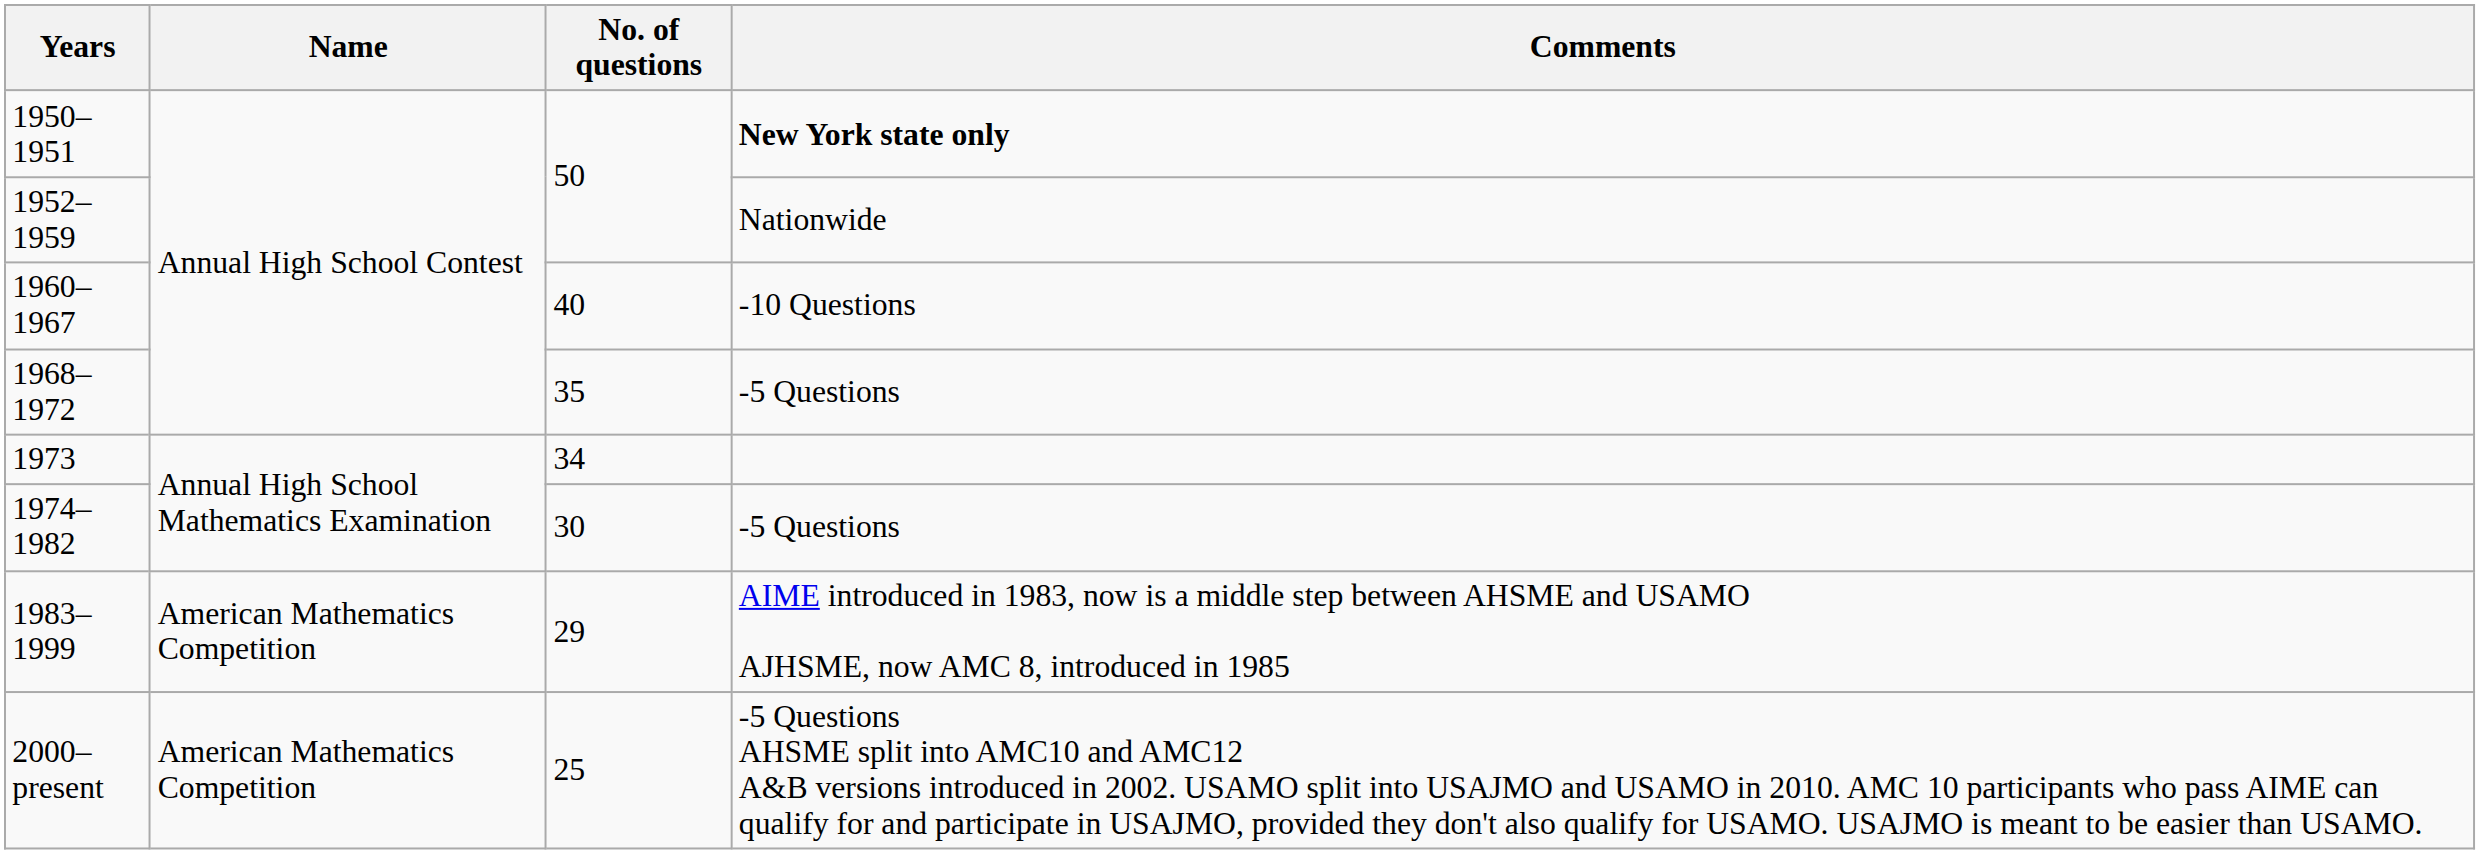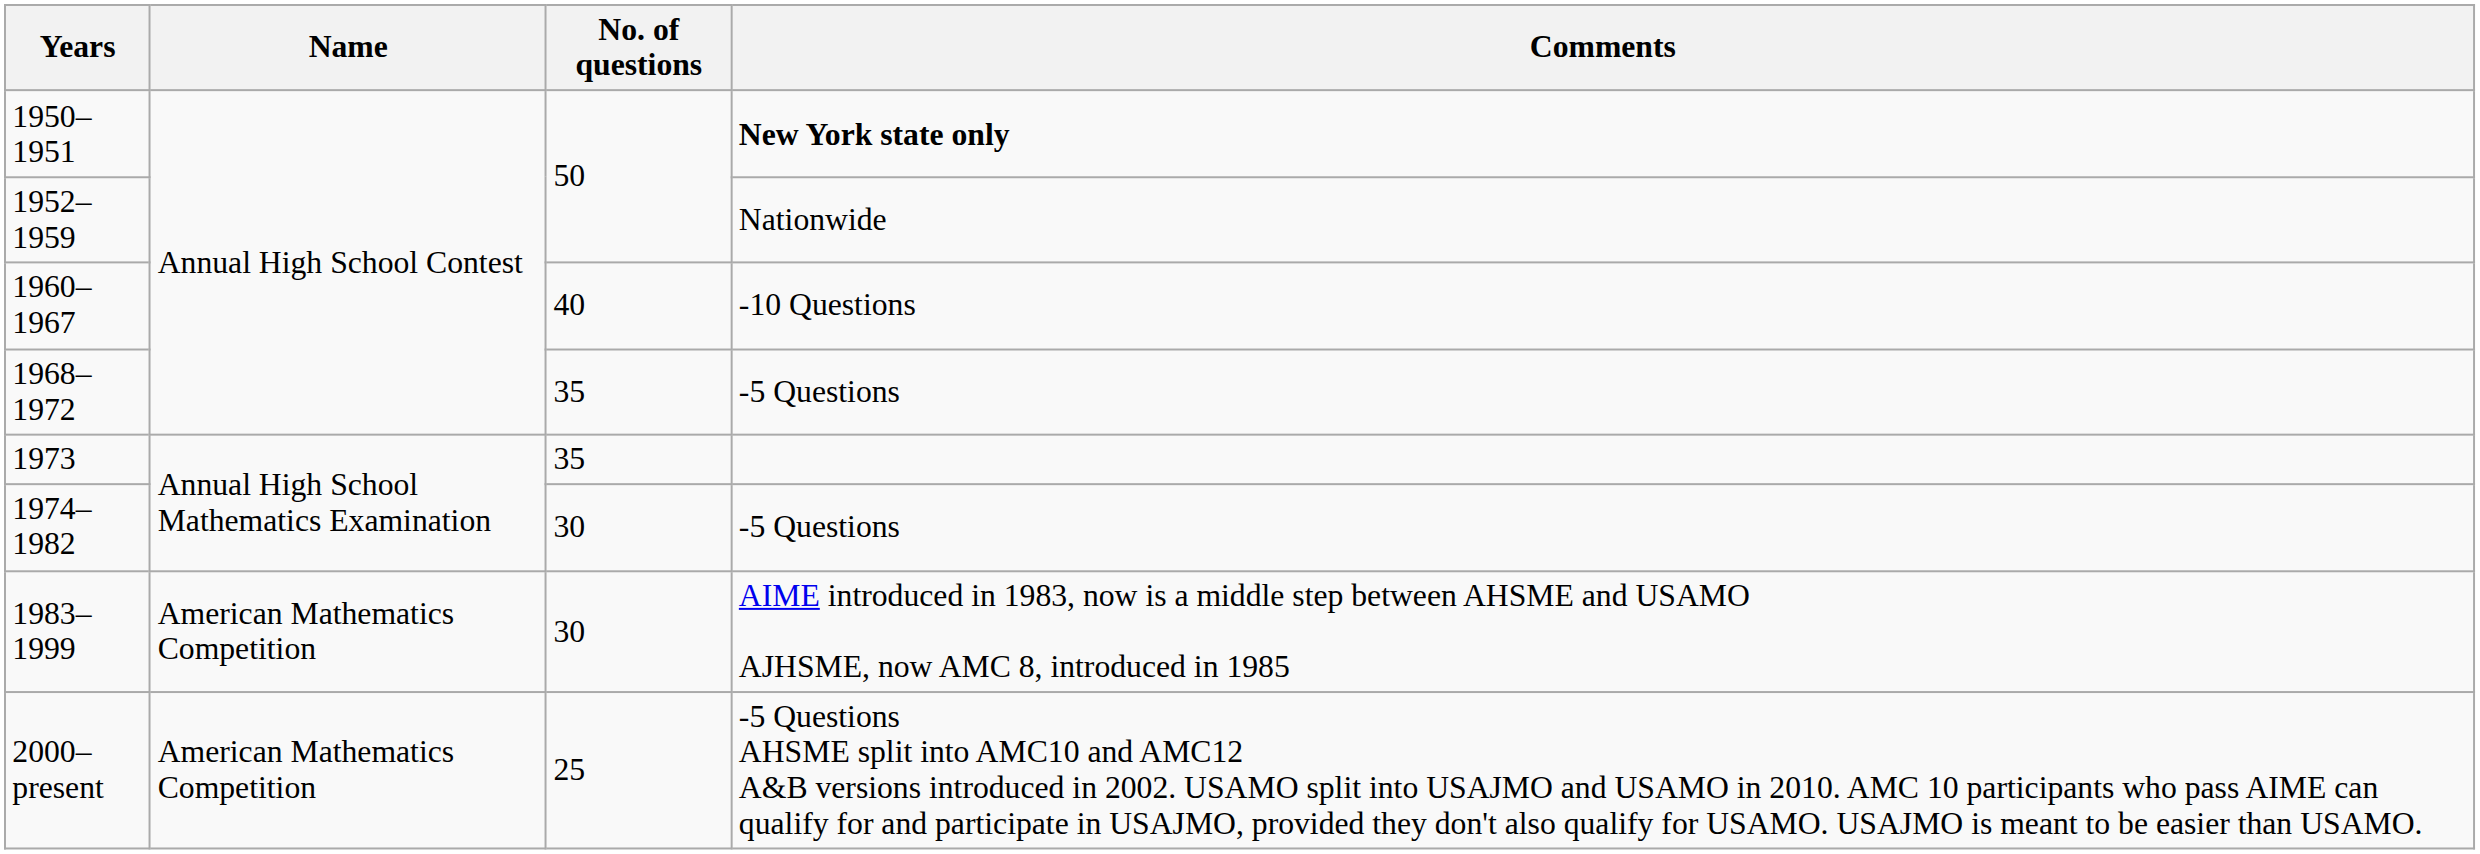(569, 459) 34 -> (569, 459) 35
(569, 630) 29 -> (569, 630) 30
